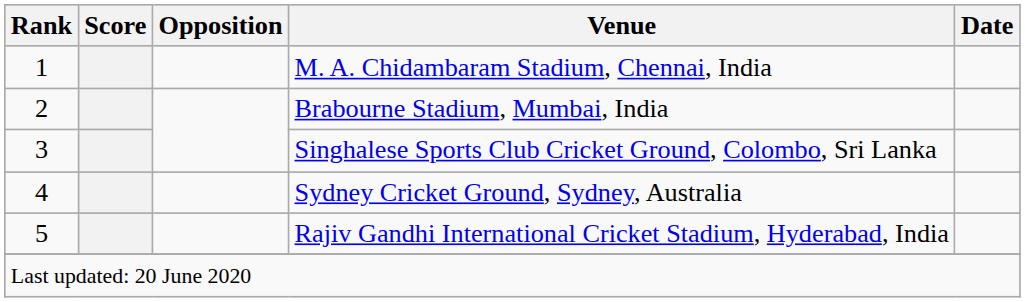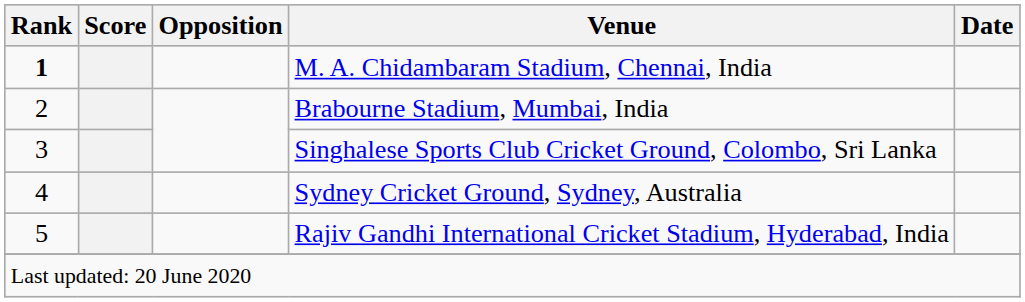(41, 66) normal -> (41, 66) bold
